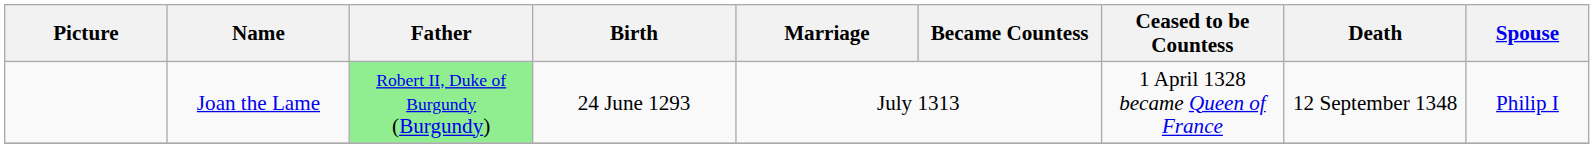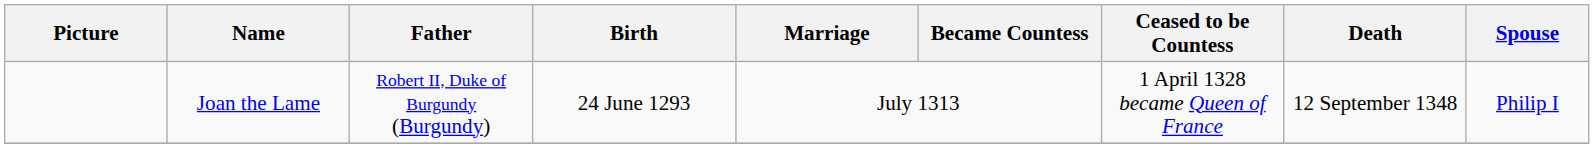(441, 103) lightgreen background -> (441, 103) no background
